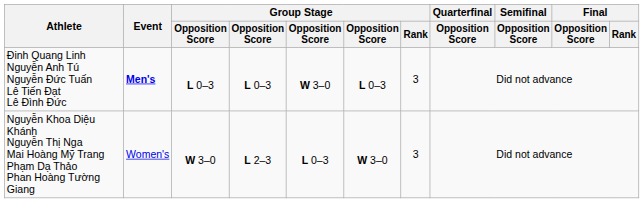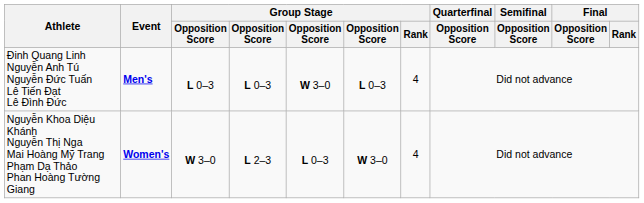(416, 80) 3 -> (416, 80) 4
(148, 155) normal -> (146, 155) bold
(416, 155) 3 -> (416, 155) 4
